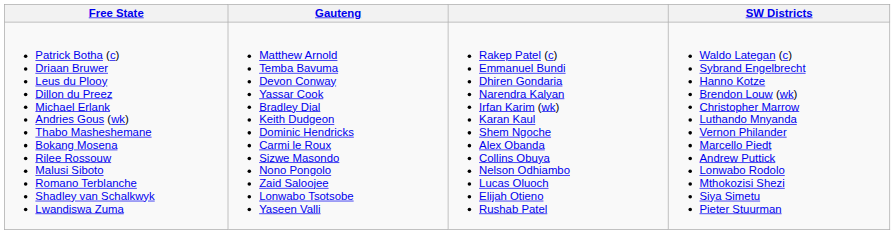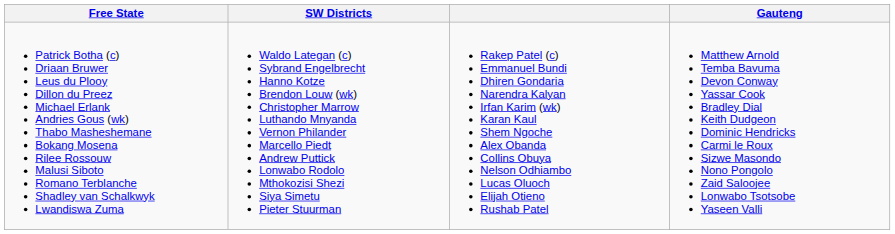columns swapped: (338, 13) <-> (779, 13)
